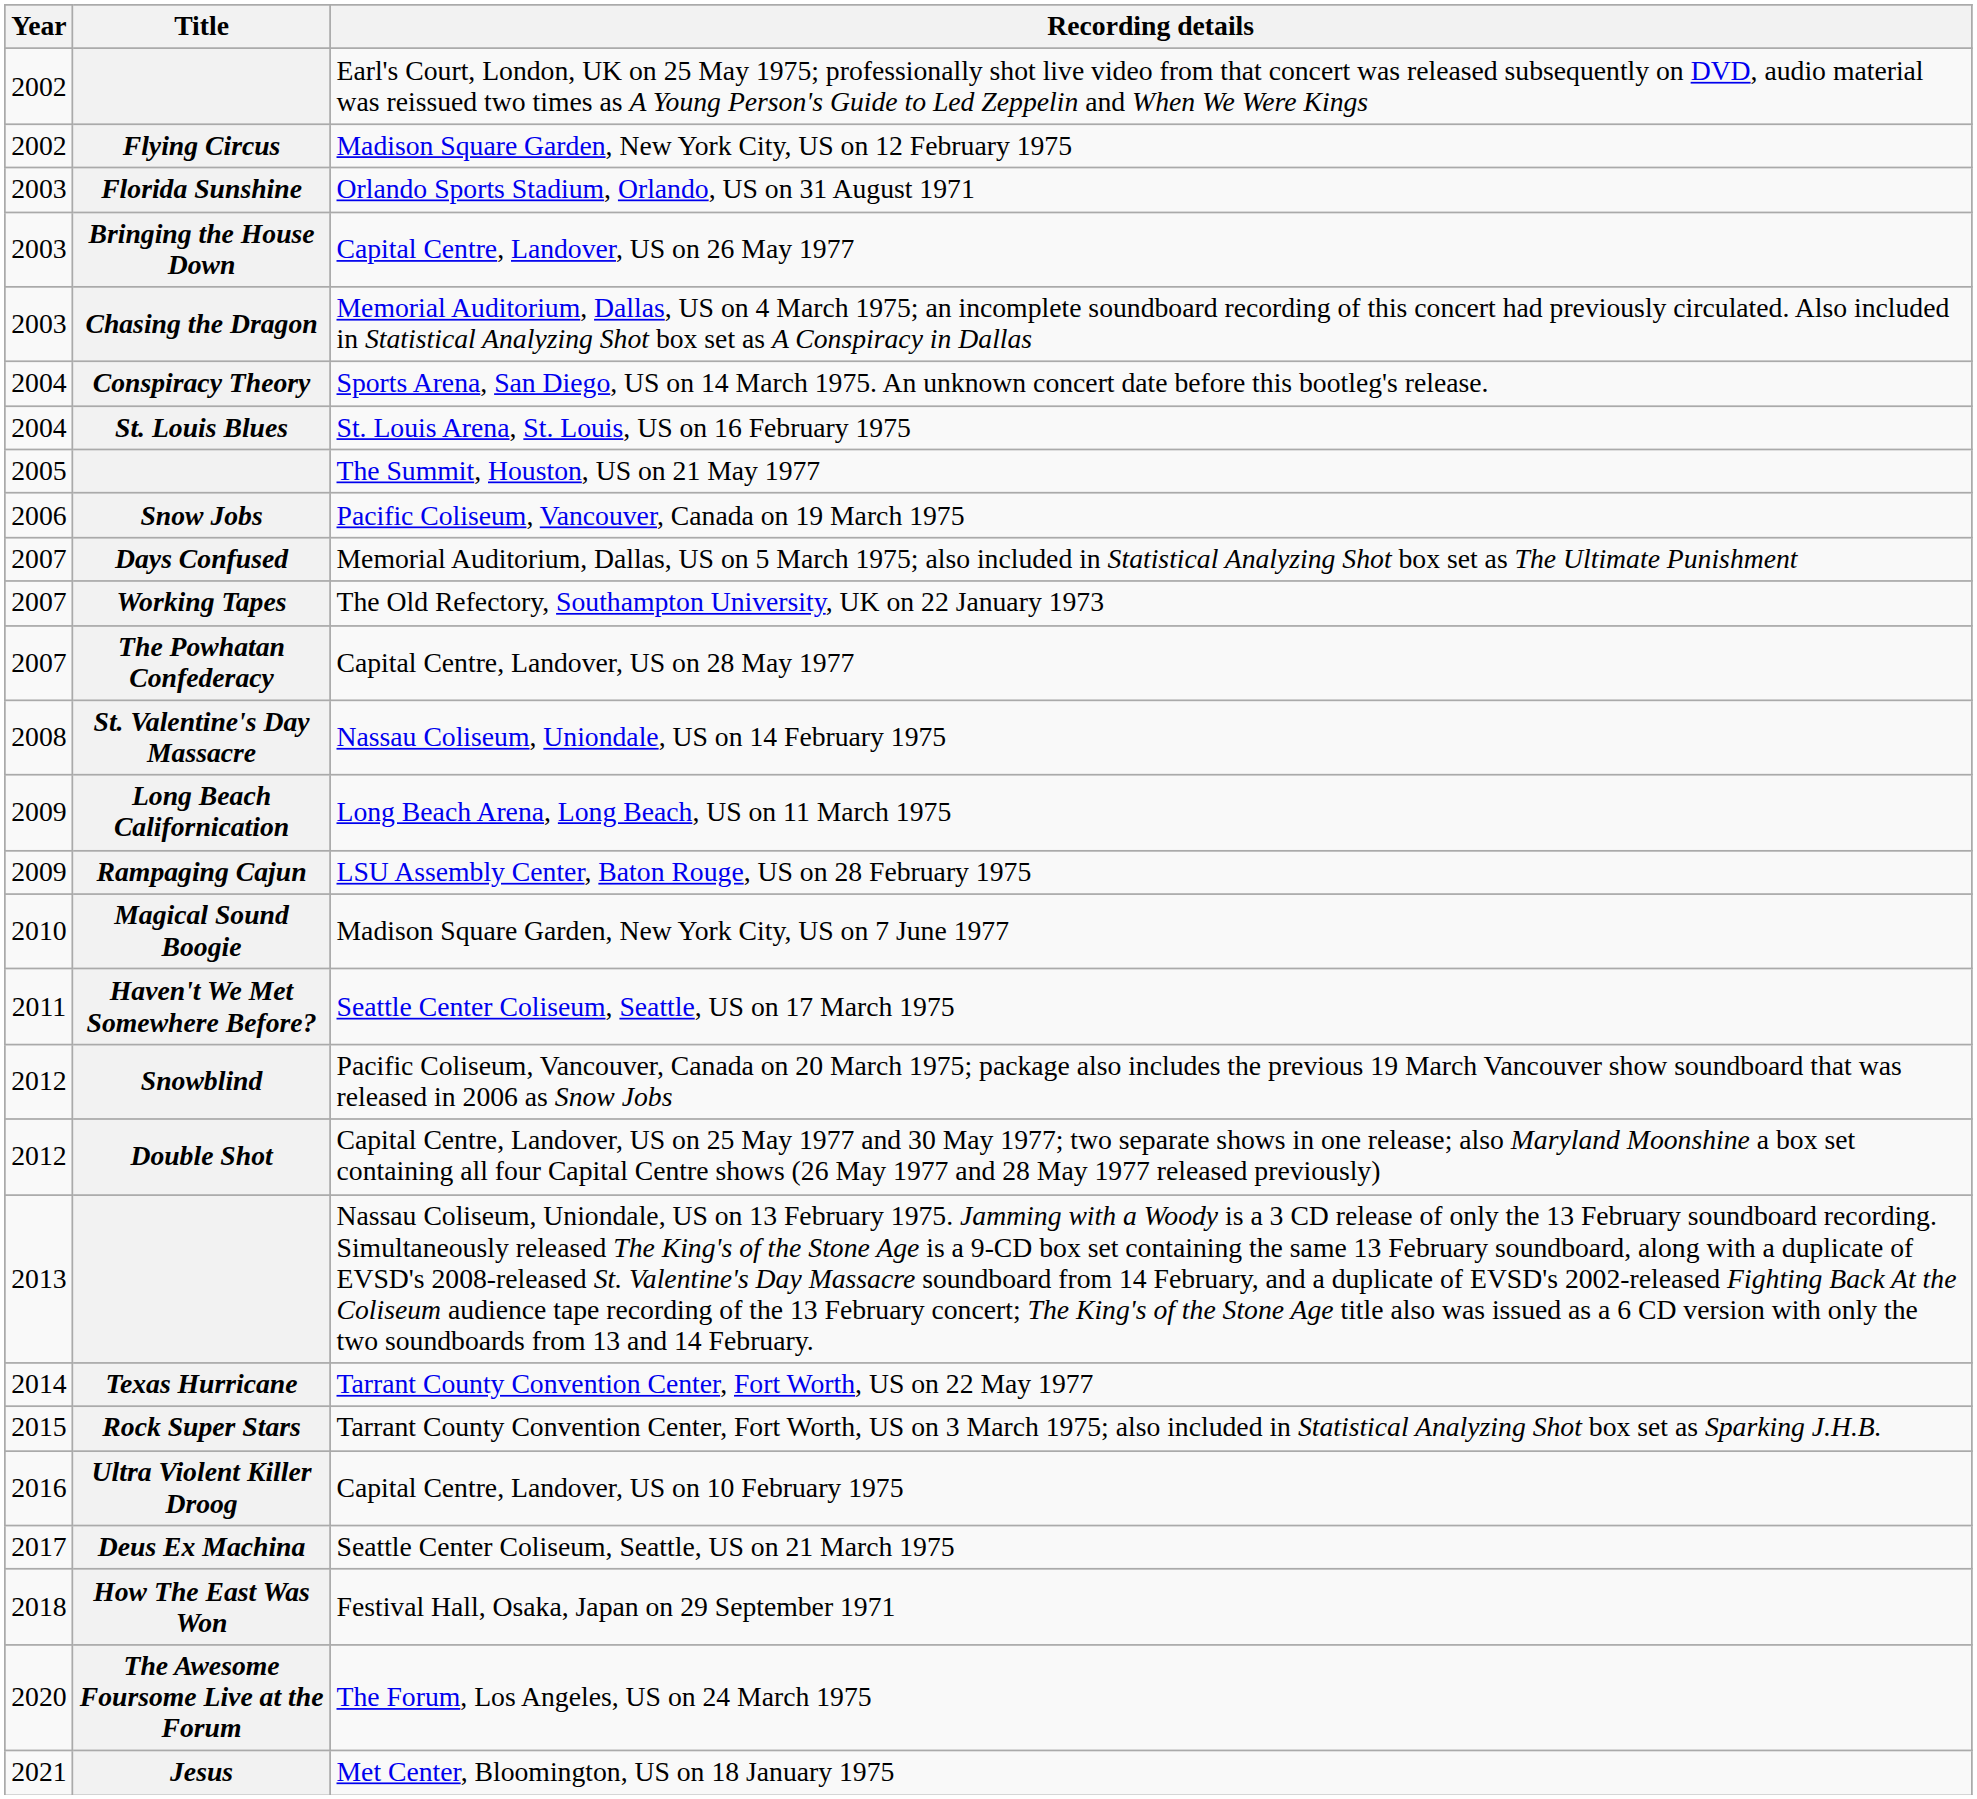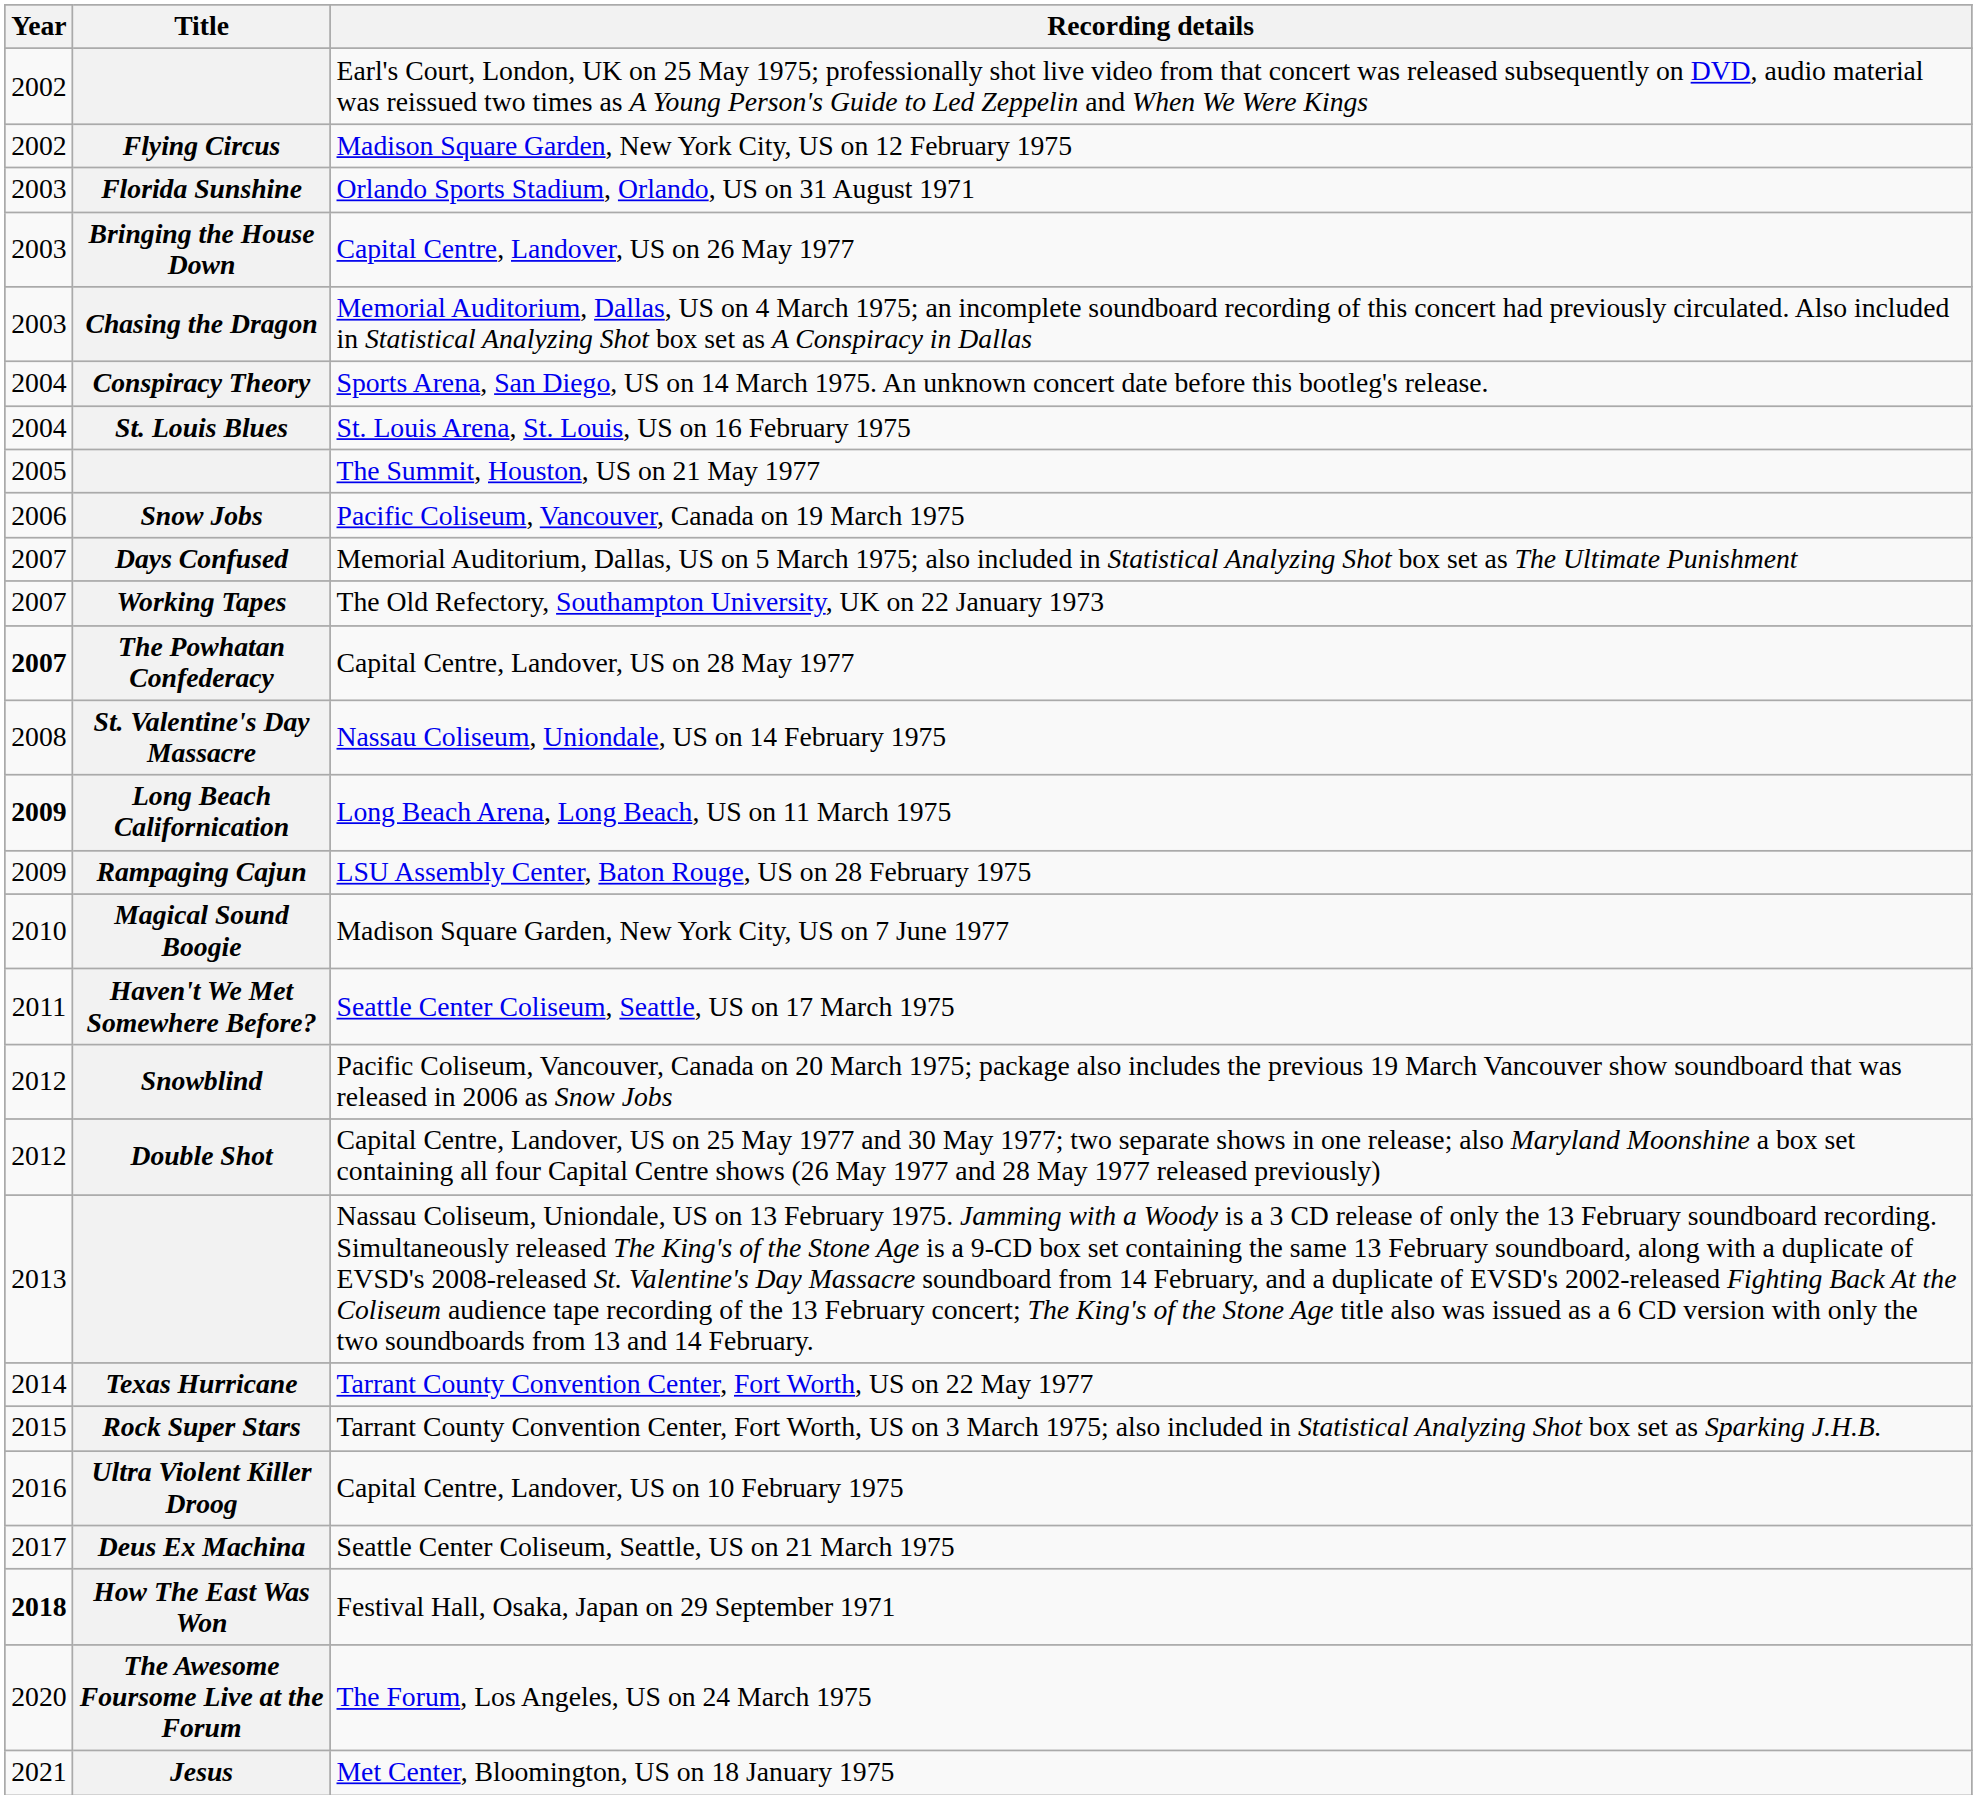(39, 662) normal -> (39, 662) bold
(39, 812) normal -> (39, 812) bold
(39, 1606) normal -> (39, 1606) bold
